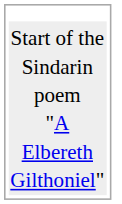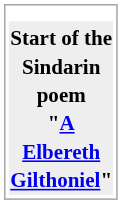(57, 109) normal -> (61, 107) bold
